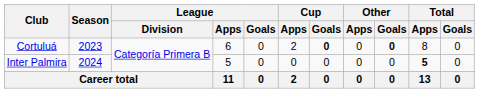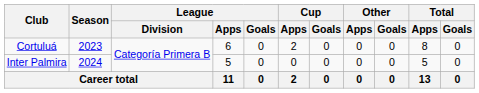(326, 46) bold -> (326, 46) normal
(392, 46) bold -> (392, 46) normal
(425, 63) bold -> (425, 63) normal
